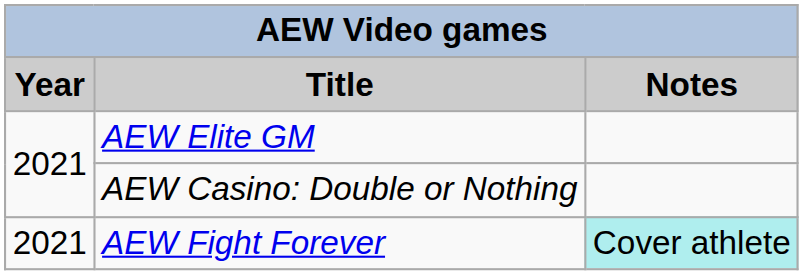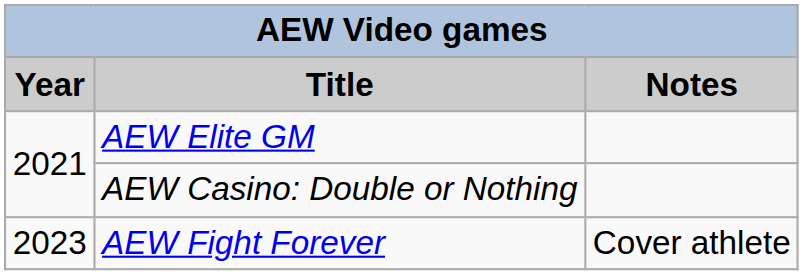(50, 242) 2021 -> (50, 242) 2023
(692, 242) paleturquoise background -> (692, 242) no background
